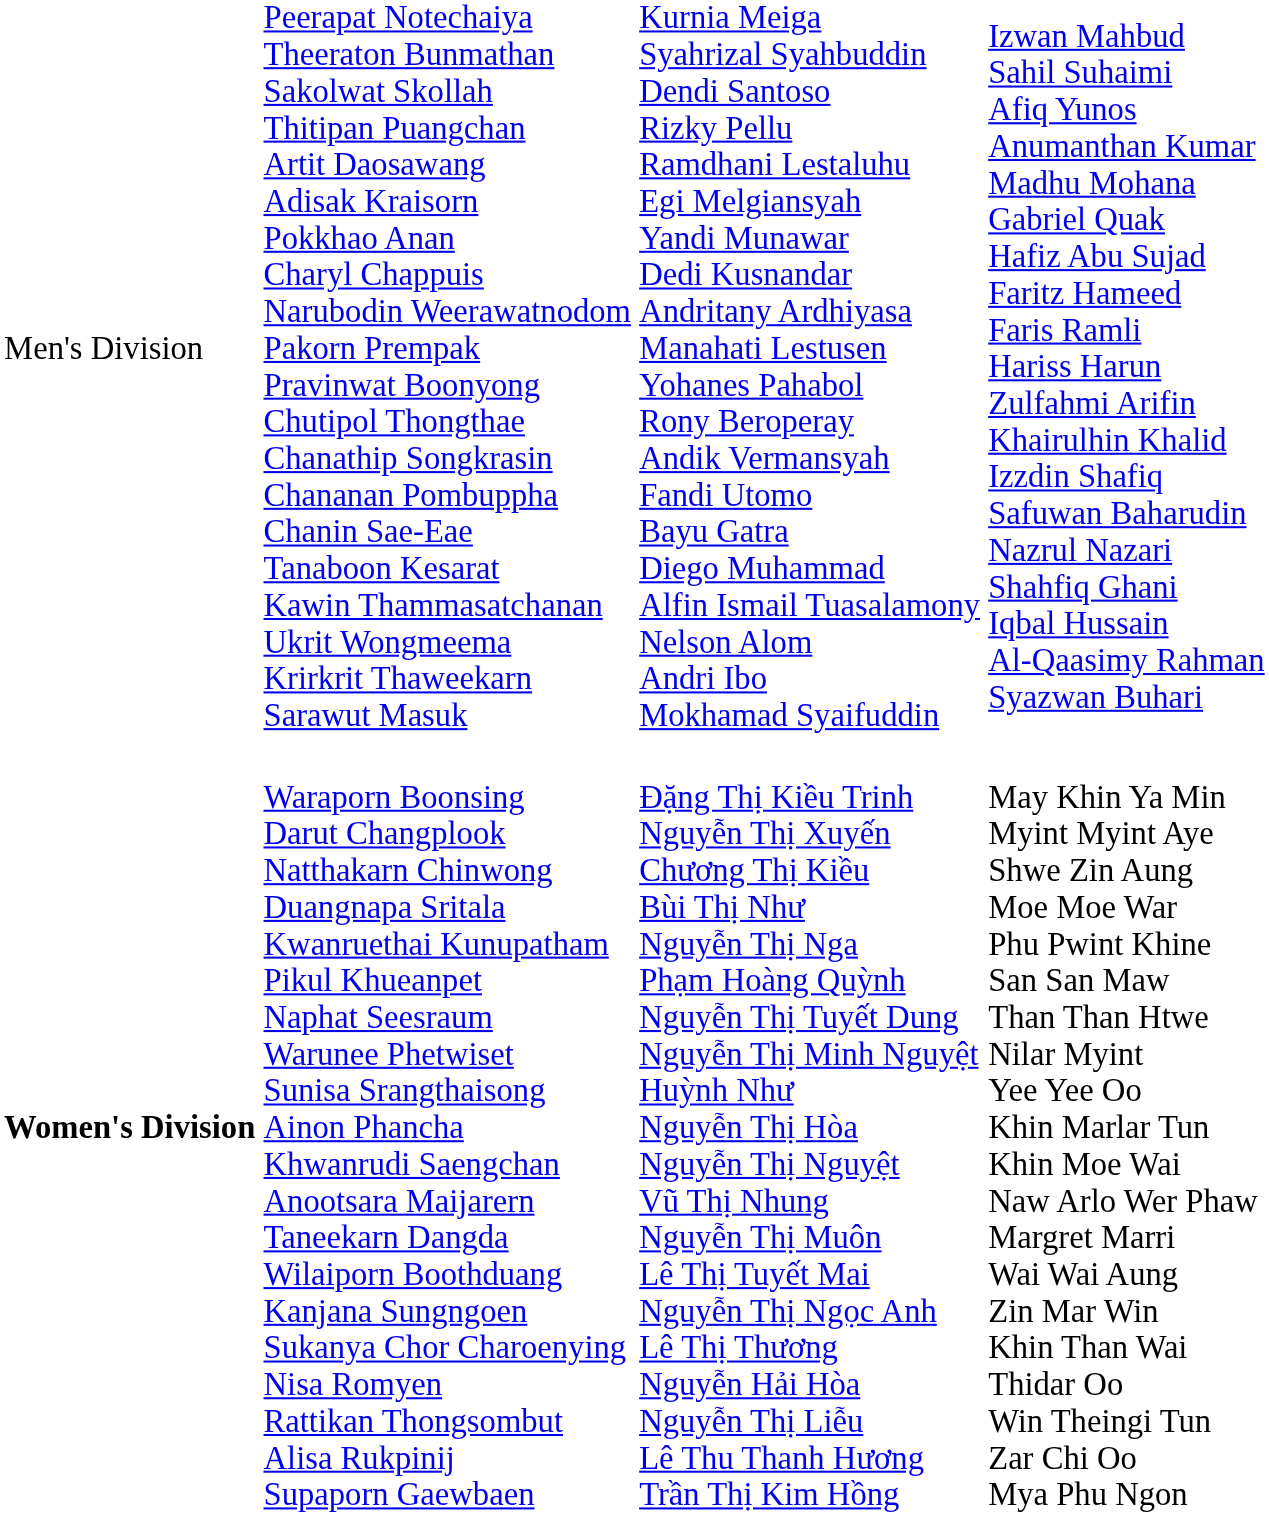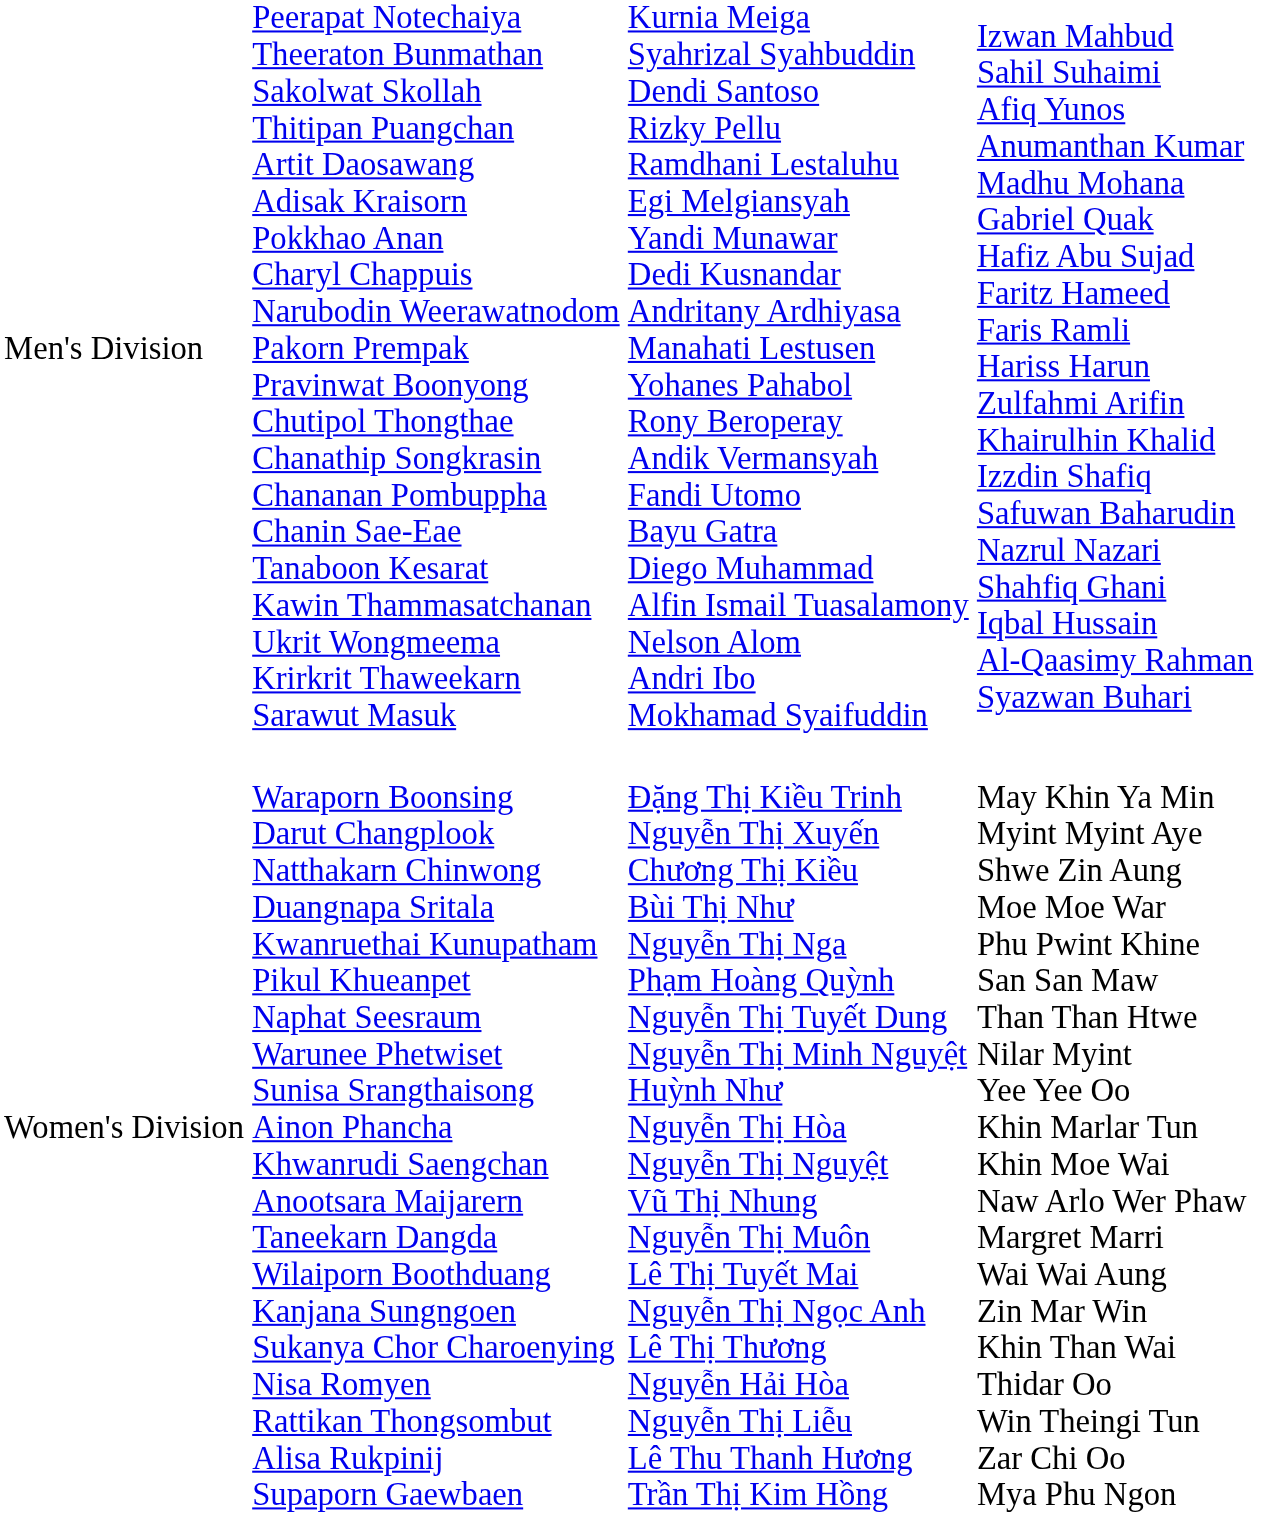(130, 1127) bold -> (124, 1127) normal
